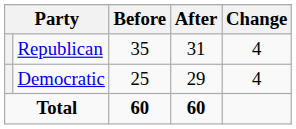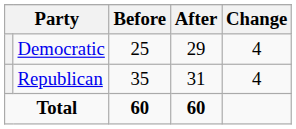rows swapped: (60, 49) <-> (61, 78)
